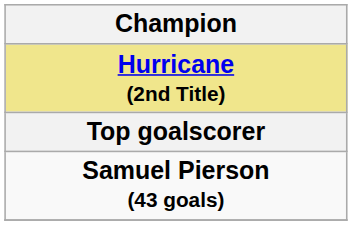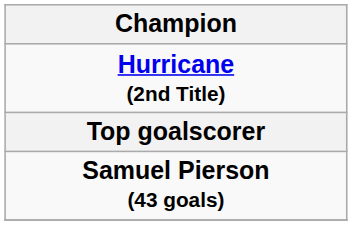(176, 77) khaki background -> (176, 77) no background
